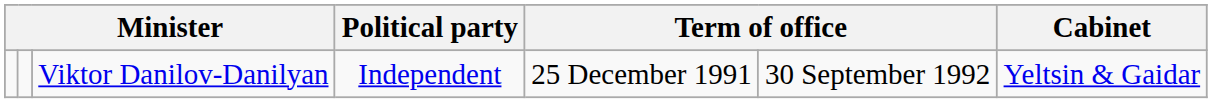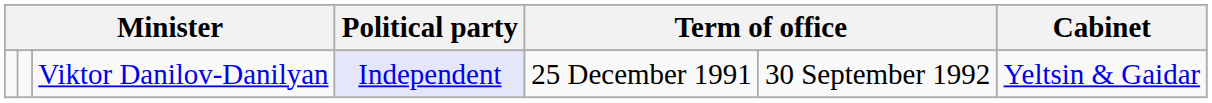(430, 73) no background -> (430, 73) lavender background
